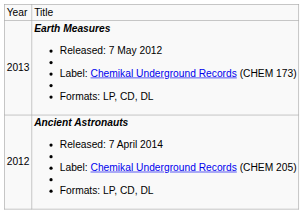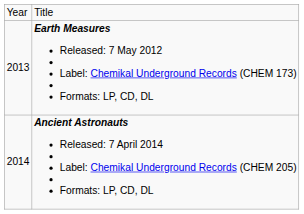(18, 162) 2012 -> (18, 162) 2014
